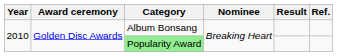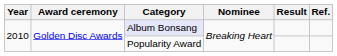(162, 28) no background -> (162, 28) lavender background
(164, 43) lightgreen background -> (164, 43) no background
